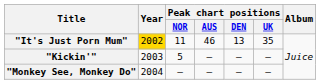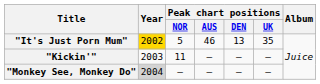(180, 41) 11 -> (180, 41) 5
(180, 57) 5 -> (180, 57) 11
(152, 72) no background -> (152, 72) lightgrey background
